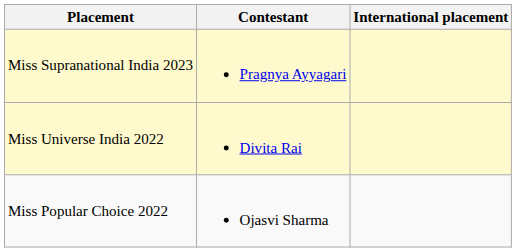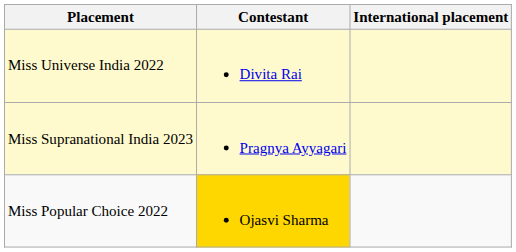rows swapped: (86, 138) <-> (100, 65)
(273, 220) no background -> (273, 220) gold background
